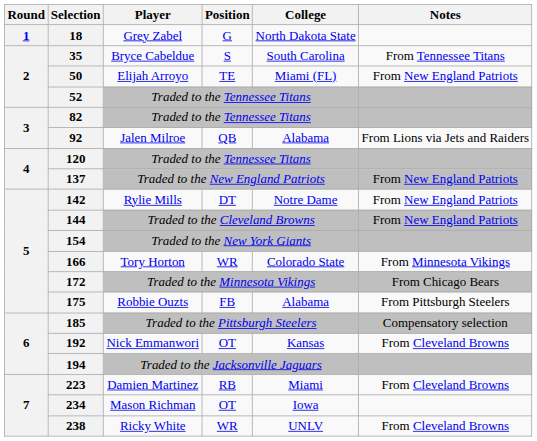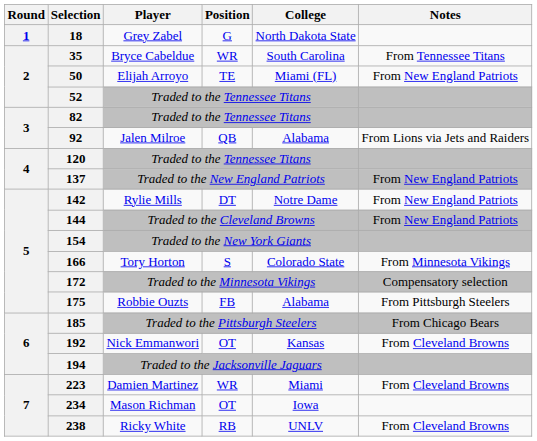(227, 55) S -> (227, 55) WR
(227, 261) WR -> (227, 261) S
(445, 281) From Chicago Bears -> (445, 281) Compensatory selection
(445, 323) Compensatory selection -> (445, 323) From Chicago Bears
(227, 384) RB -> (227, 384) WR
(227, 425) WR -> (227, 425) RB
